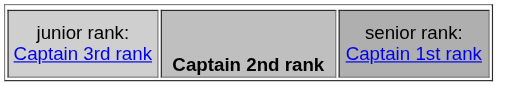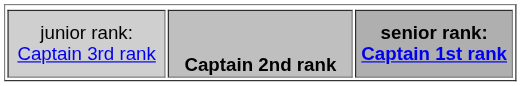(414, 43) normal -> (434, 43) bold
